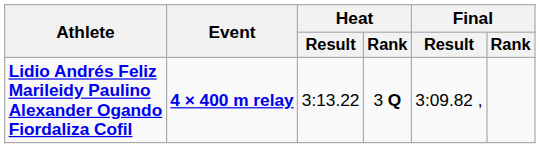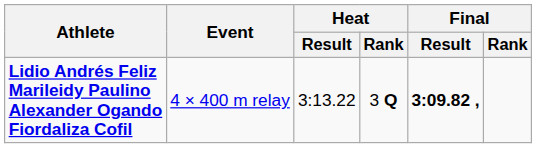(232, 101) bold -> (230, 101) normal
(449, 101) normal -> (446, 101) bold
